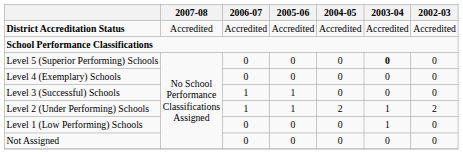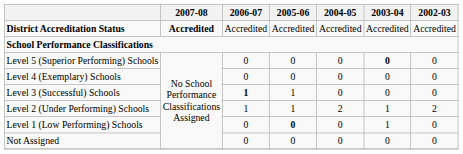(191, 28) normal -> (191, 28) bold
(246, 92) normal -> (246, 92) bold
(293, 124) normal -> (293, 124) bold
